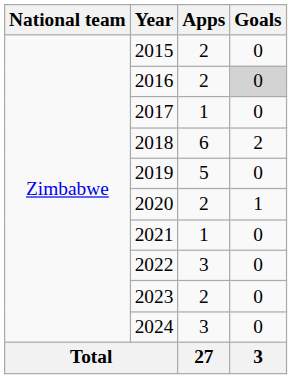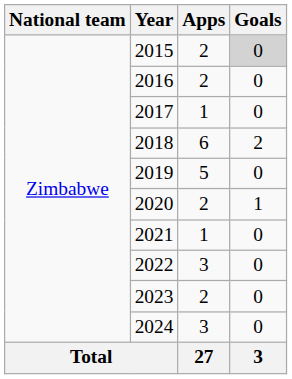(258, 50) no background -> (258, 50) lightgrey background
(258, 81) lightgrey background -> (258, 81) no background
